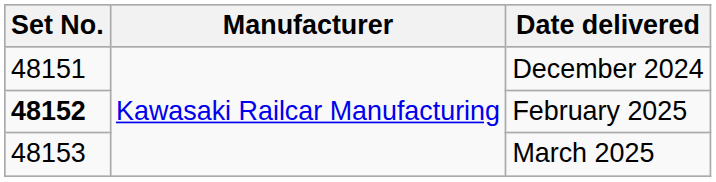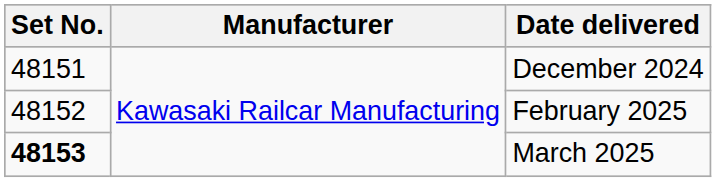(48, 111) bold -> (48, 111) normal
(48, 153) normal -> (48, 153) bold
